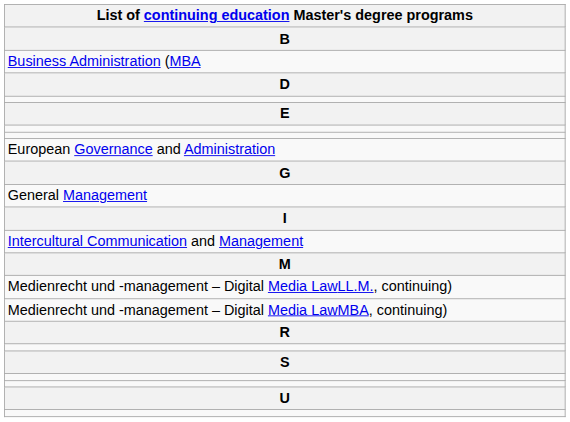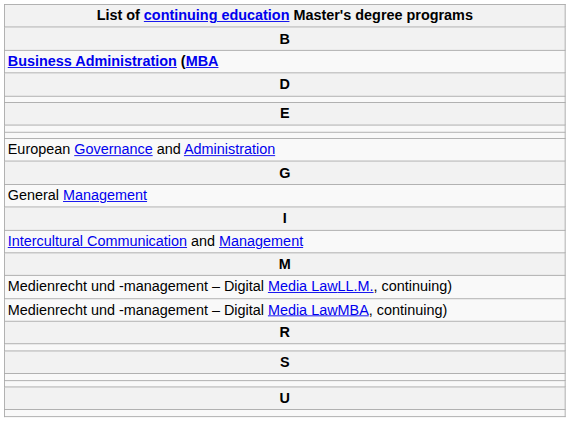(104, 61) normal -> (113, 61) bold
